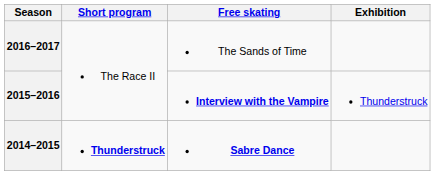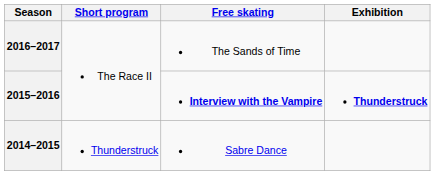(381, 102) normal -> (377, 102) bold
(115, 151) bold -> (111, 151) normal
(249, 151) bold -> (243, 151) normal
